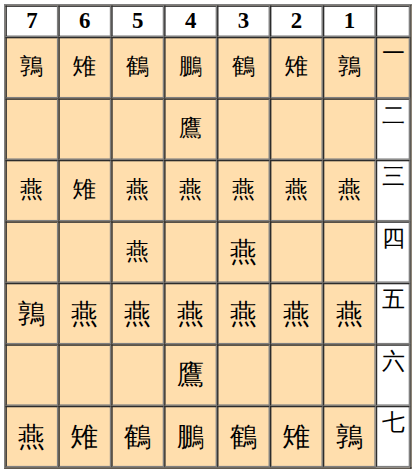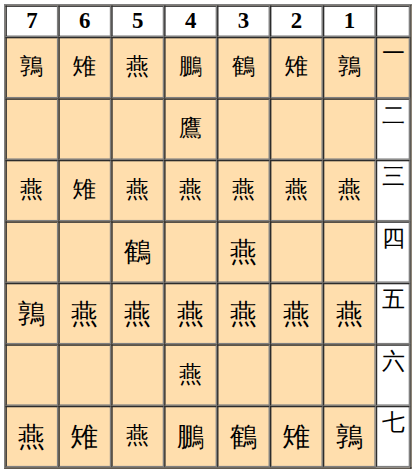(138, 66) 鶴 -> (138, 66) 燕
(138, 251) 燕 -> (138, 251) 鶴
(191, 374) 鷹 -> (191, 374) 燕
(138, 436) 鶴 -> (138, 435) 燕
